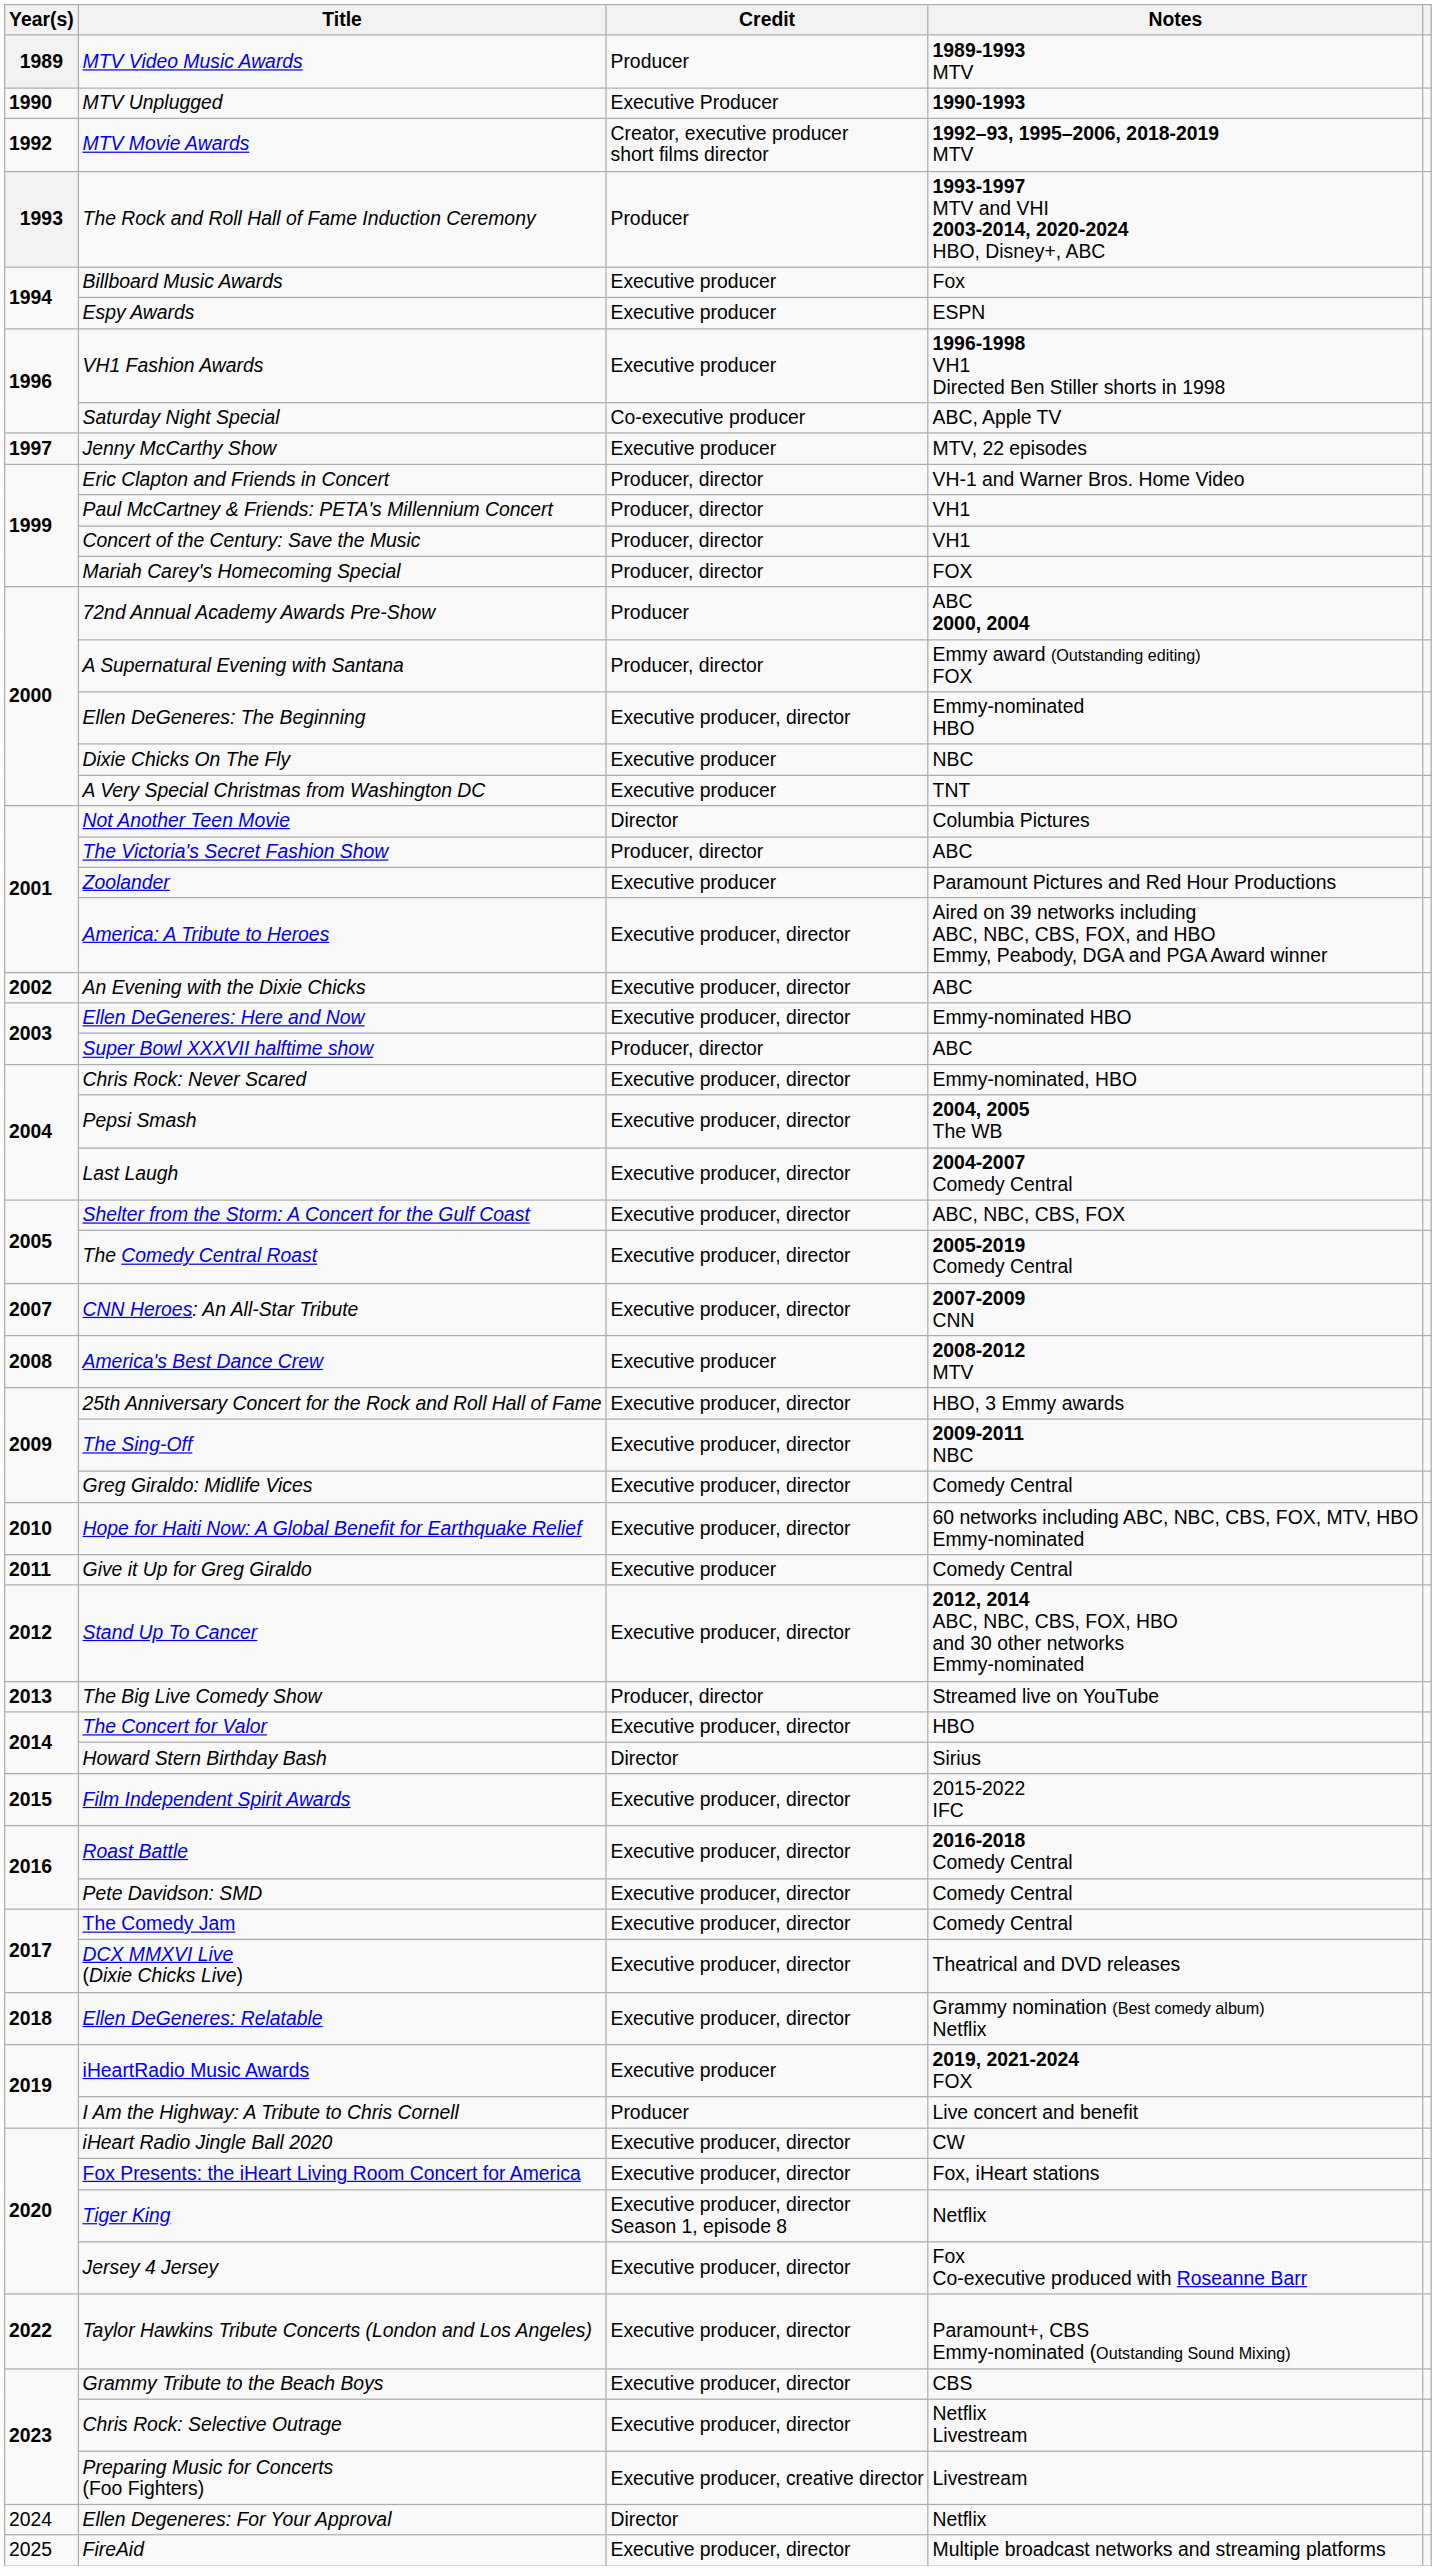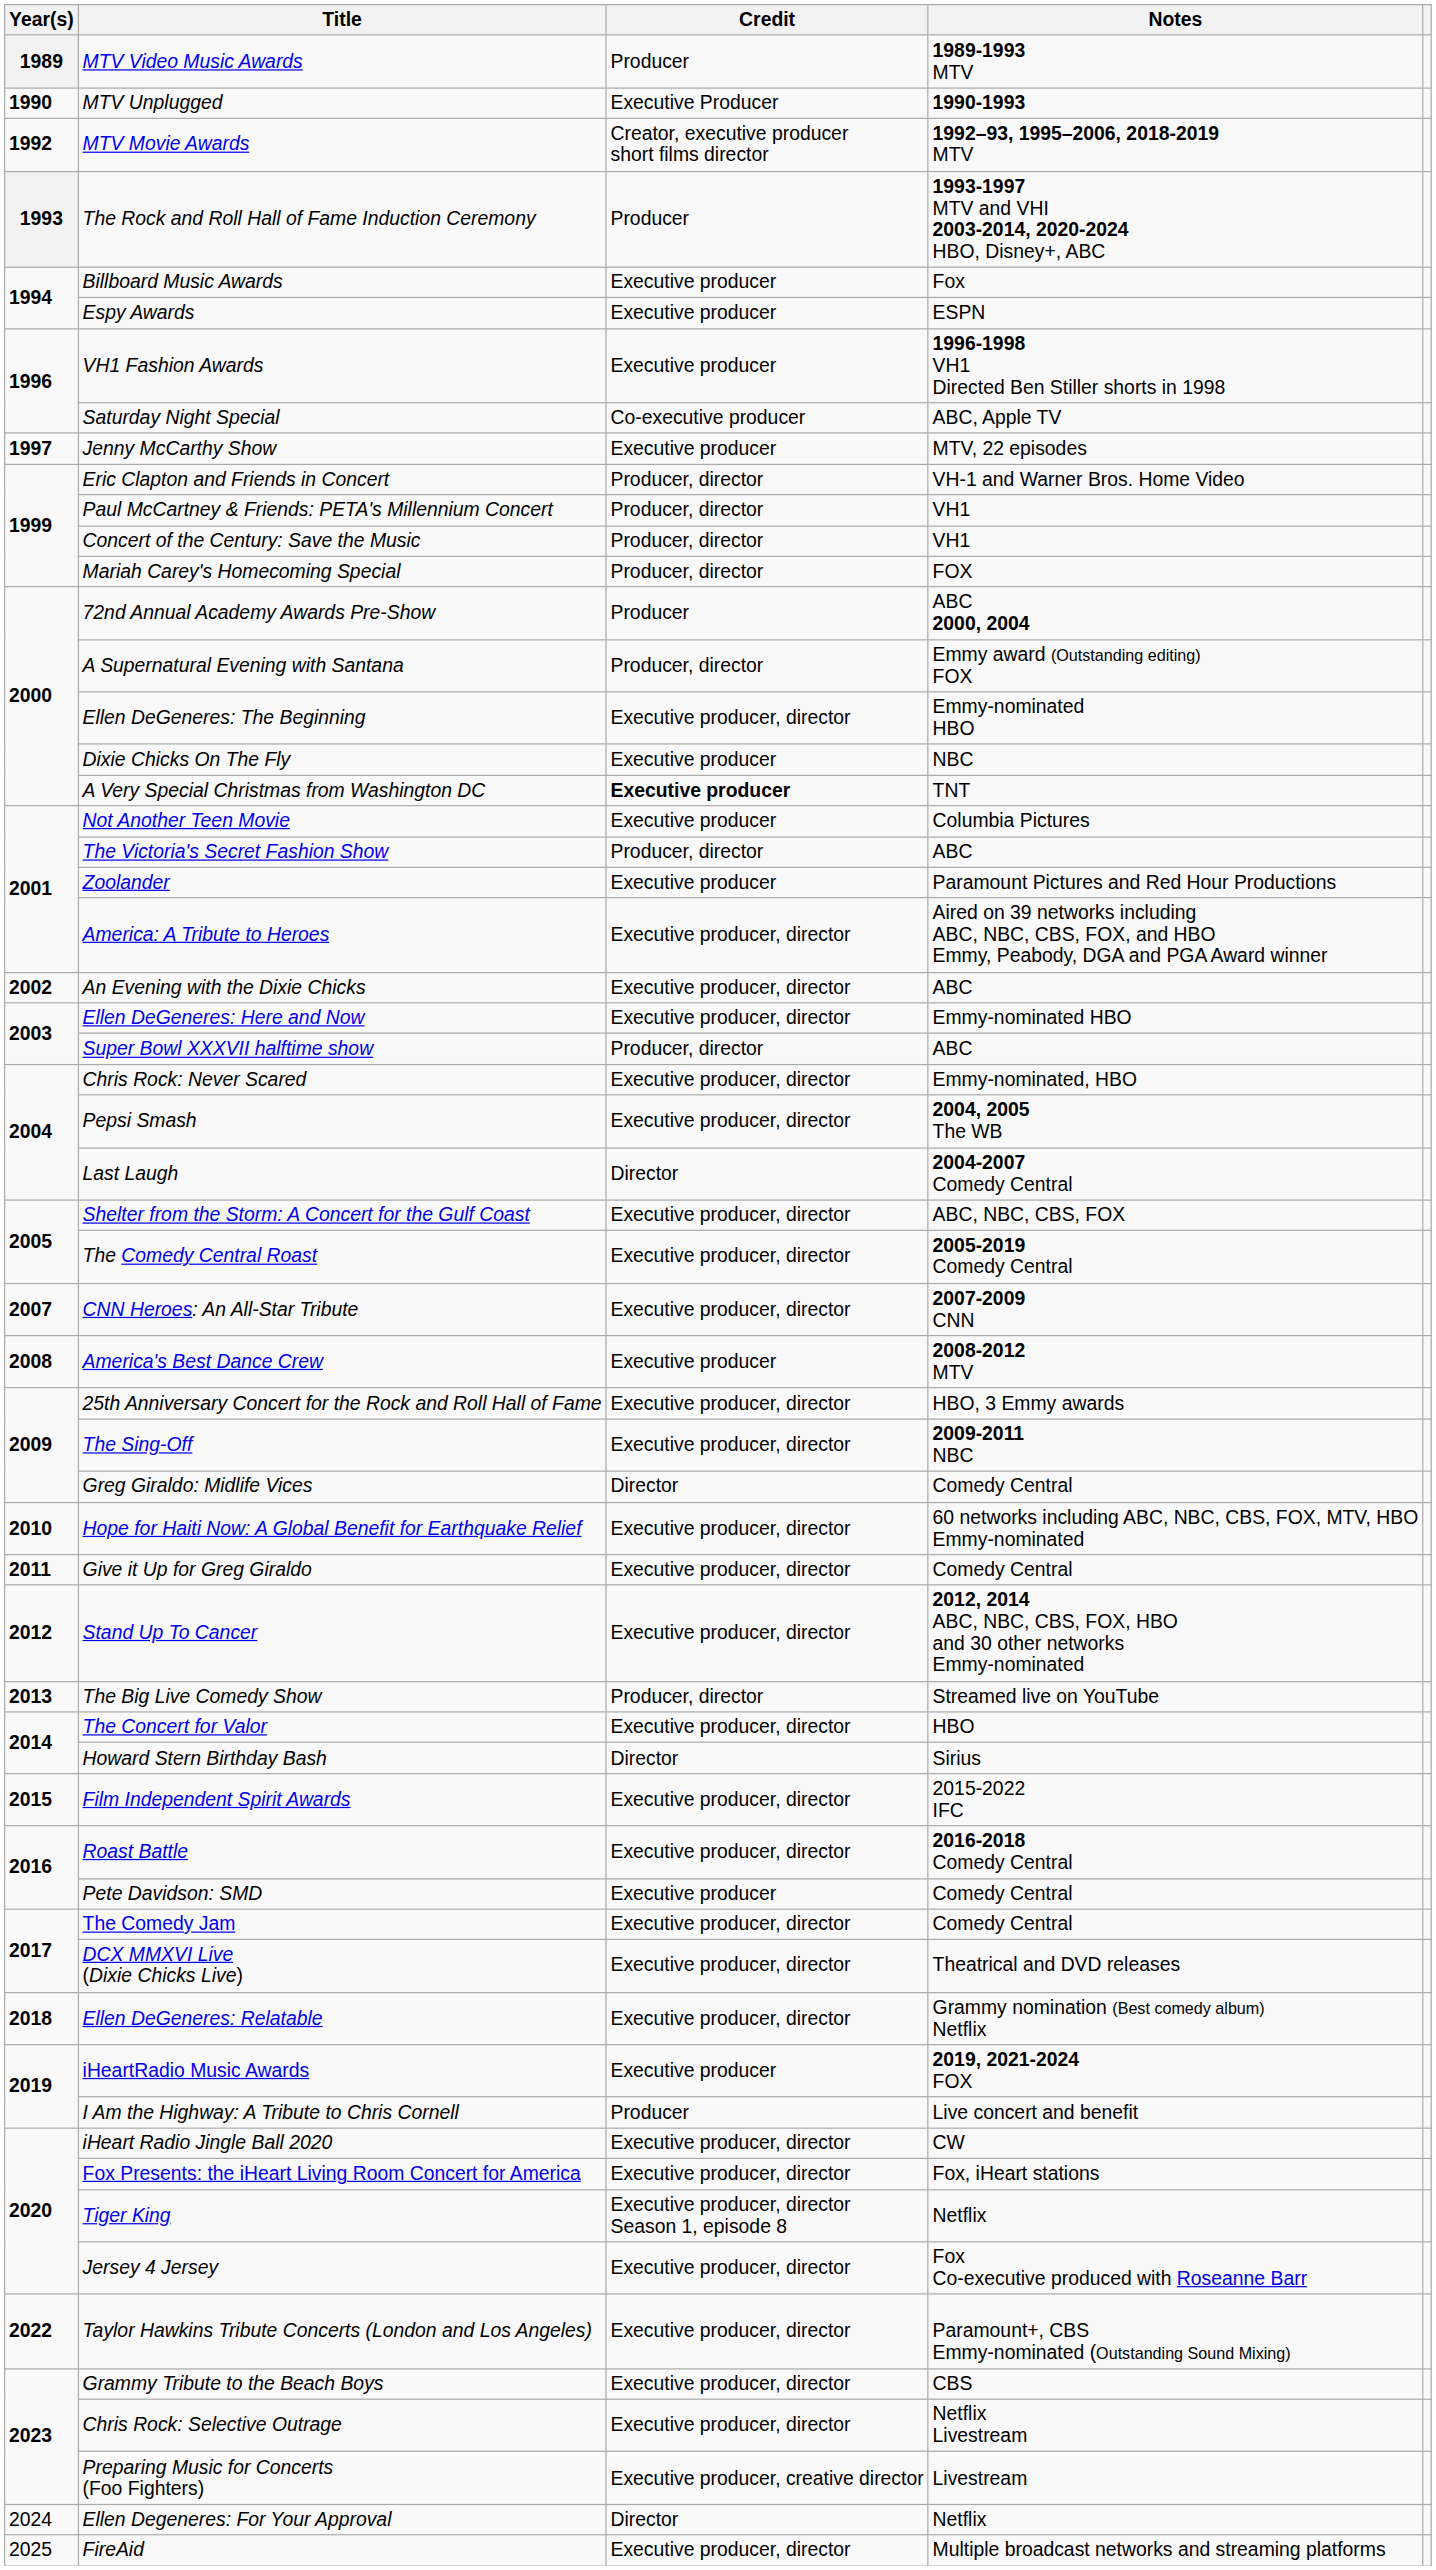(693, 790) normal -> (700, 790) bold
(644, 821) Director -> (693, 821) Executive producer
(731, 1173) Executive producer, director -> (644, 1173) Director
(731, 1486) Executive producer, director -> (644, 1486) Director
(693, 1569) Executive producer -> (731, 1569) Executive producer, director
(731, 1893) Executive producer, director -> (693, 1893) Executive producer
